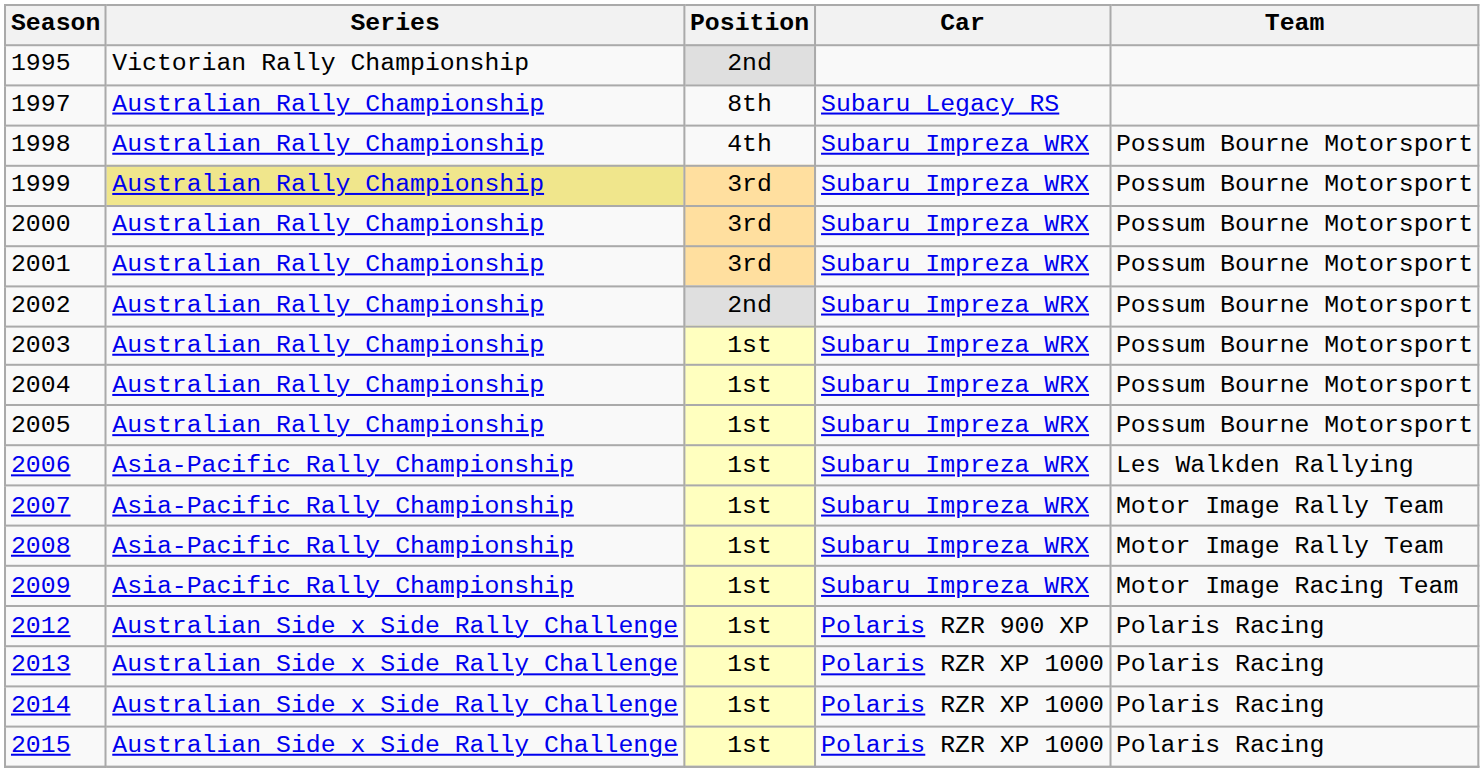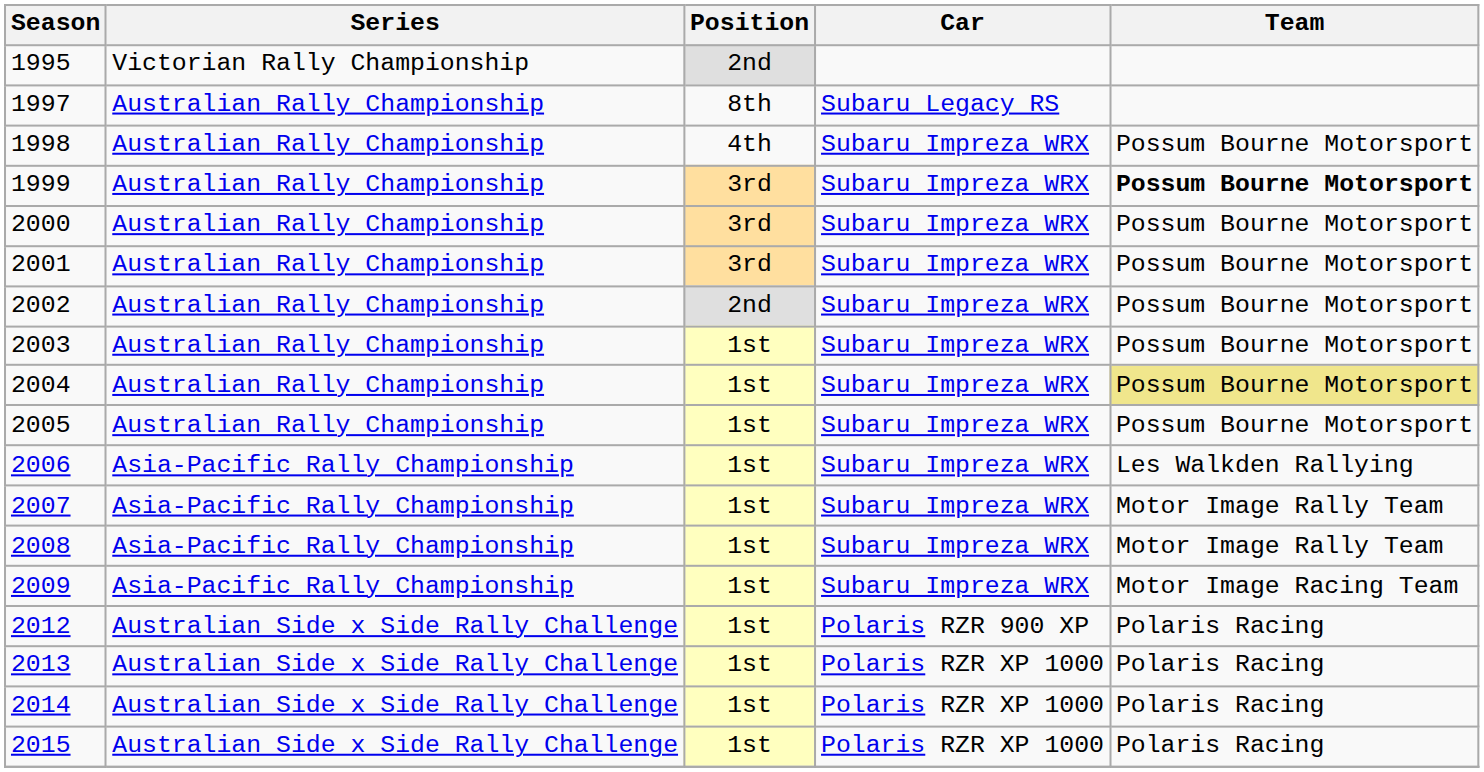(328, 186) khaki background -> (328, 186) no background
(1295, 186) normal -> (1295, 186) bold
(1295, 386) no background -> (1295, 386) khaki background
